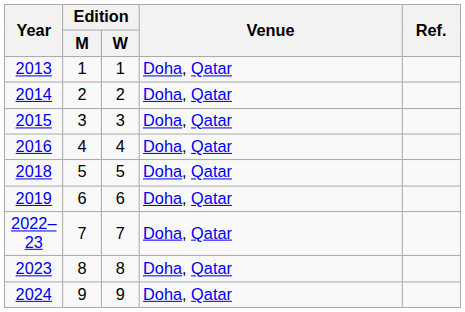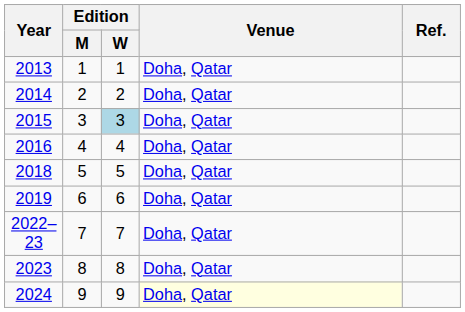(120, 120) no background -> (120, 120) lightblue background
(187, 294) no background -> (187, 294) lightyellow background
